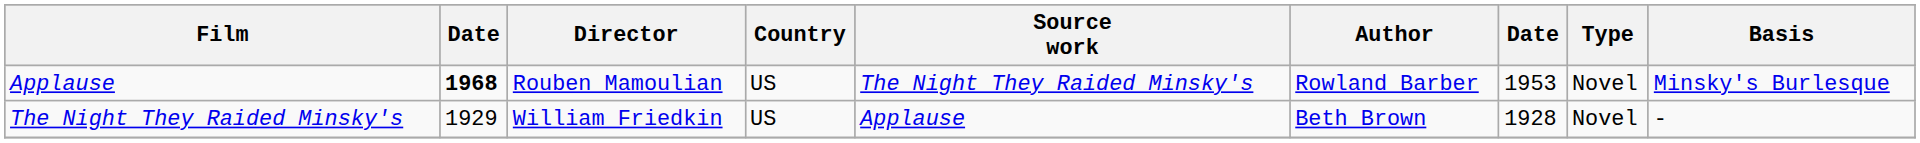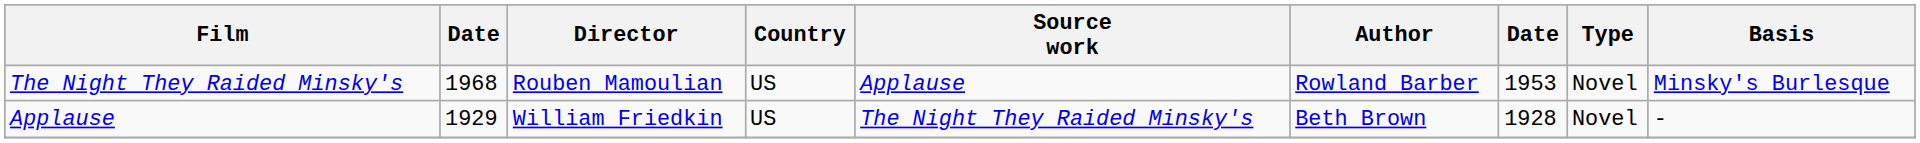(62, 83) Applause -> (207, 83) The Night They Raided Minsky's
(471, 83) bold -> (471, 83) normal
(1057, 83) The Night They Raided Minsky's -> (913, 83) Applause
(207, 119) The Night They Raided Minsky's -> (62, 119) Applause
(913, 119) Applause -> (1057, 119) The Night They Raided Minsky's
